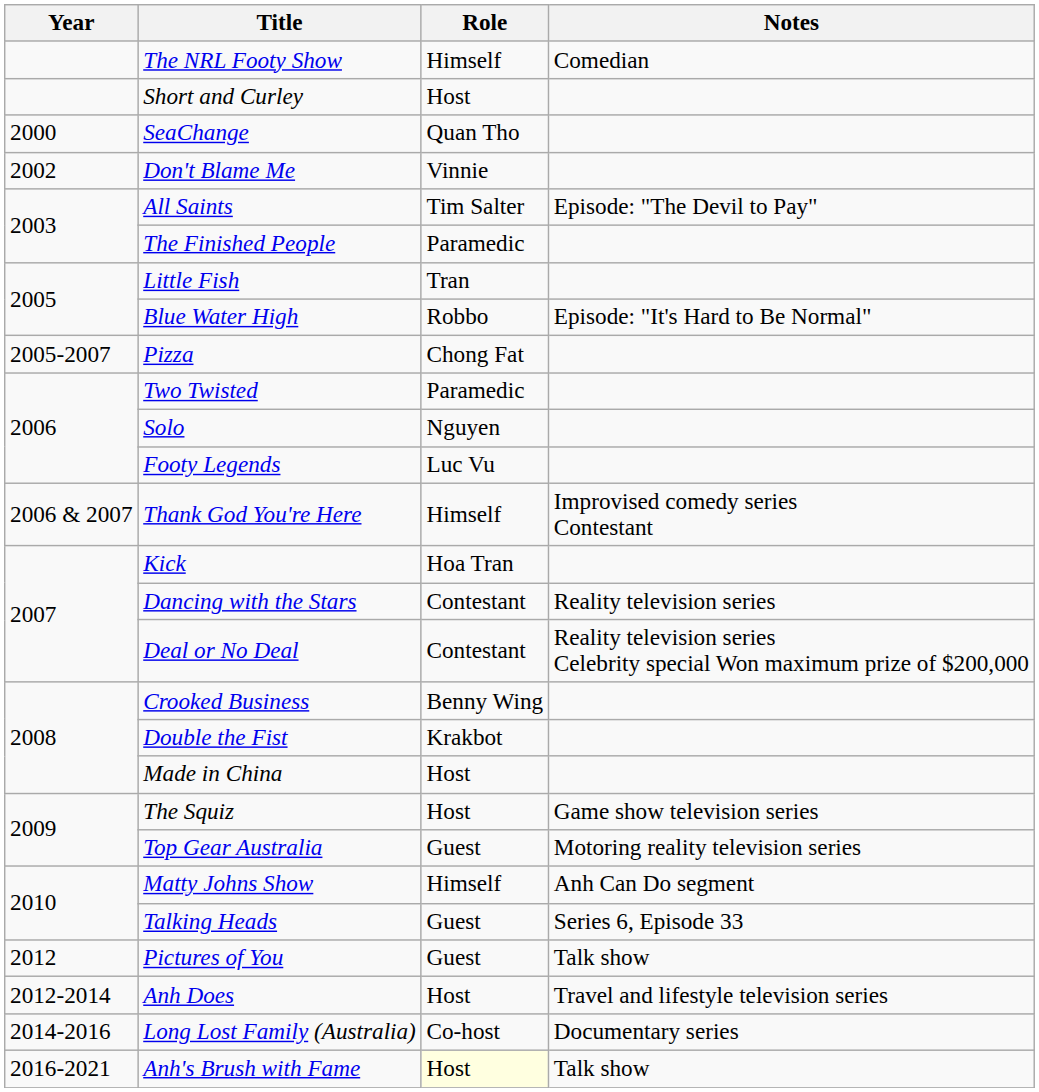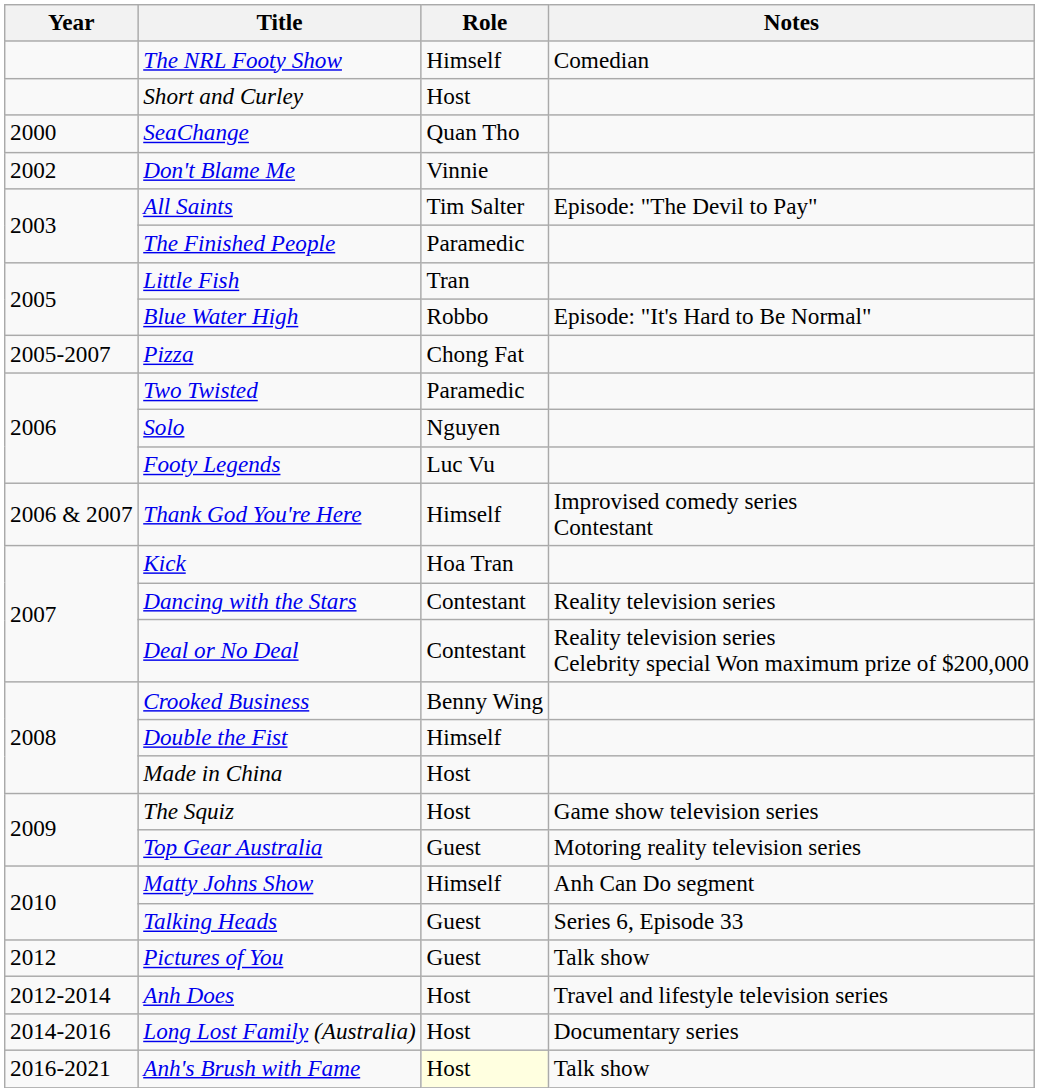(465, 737) Krakbot -> (464, 737) Himself
(463, 1031) Co-host -> (448, 1031) Host
